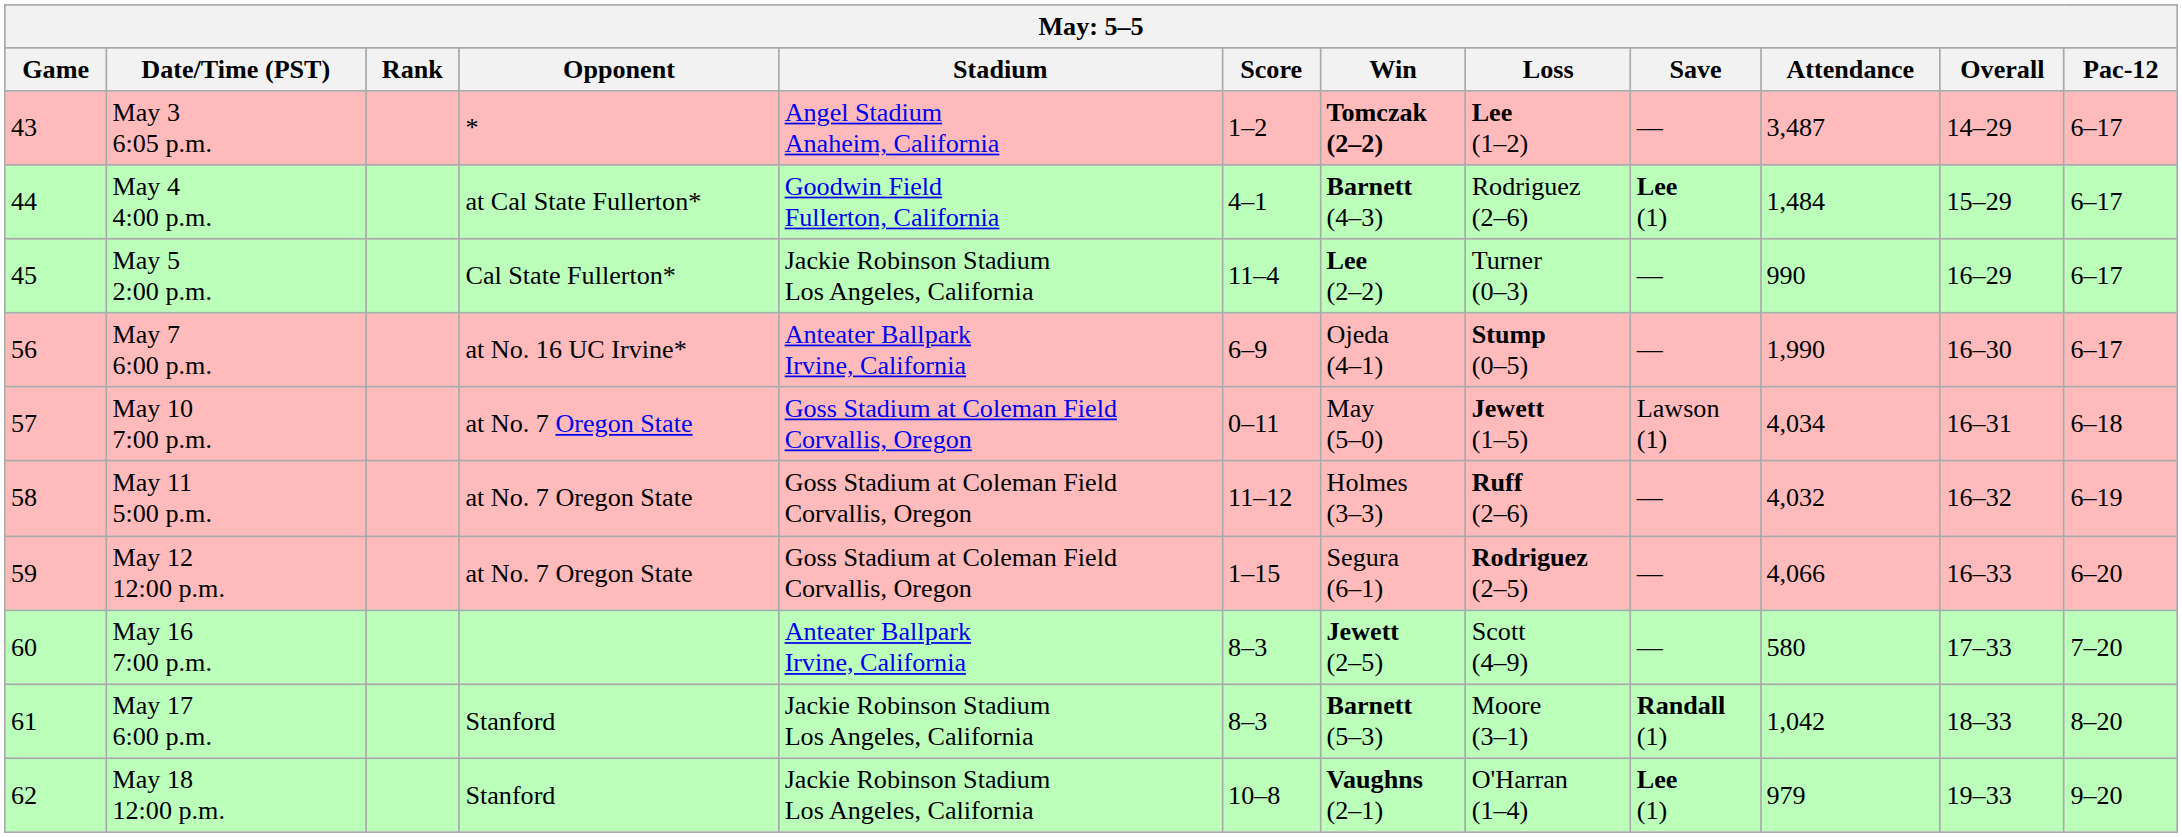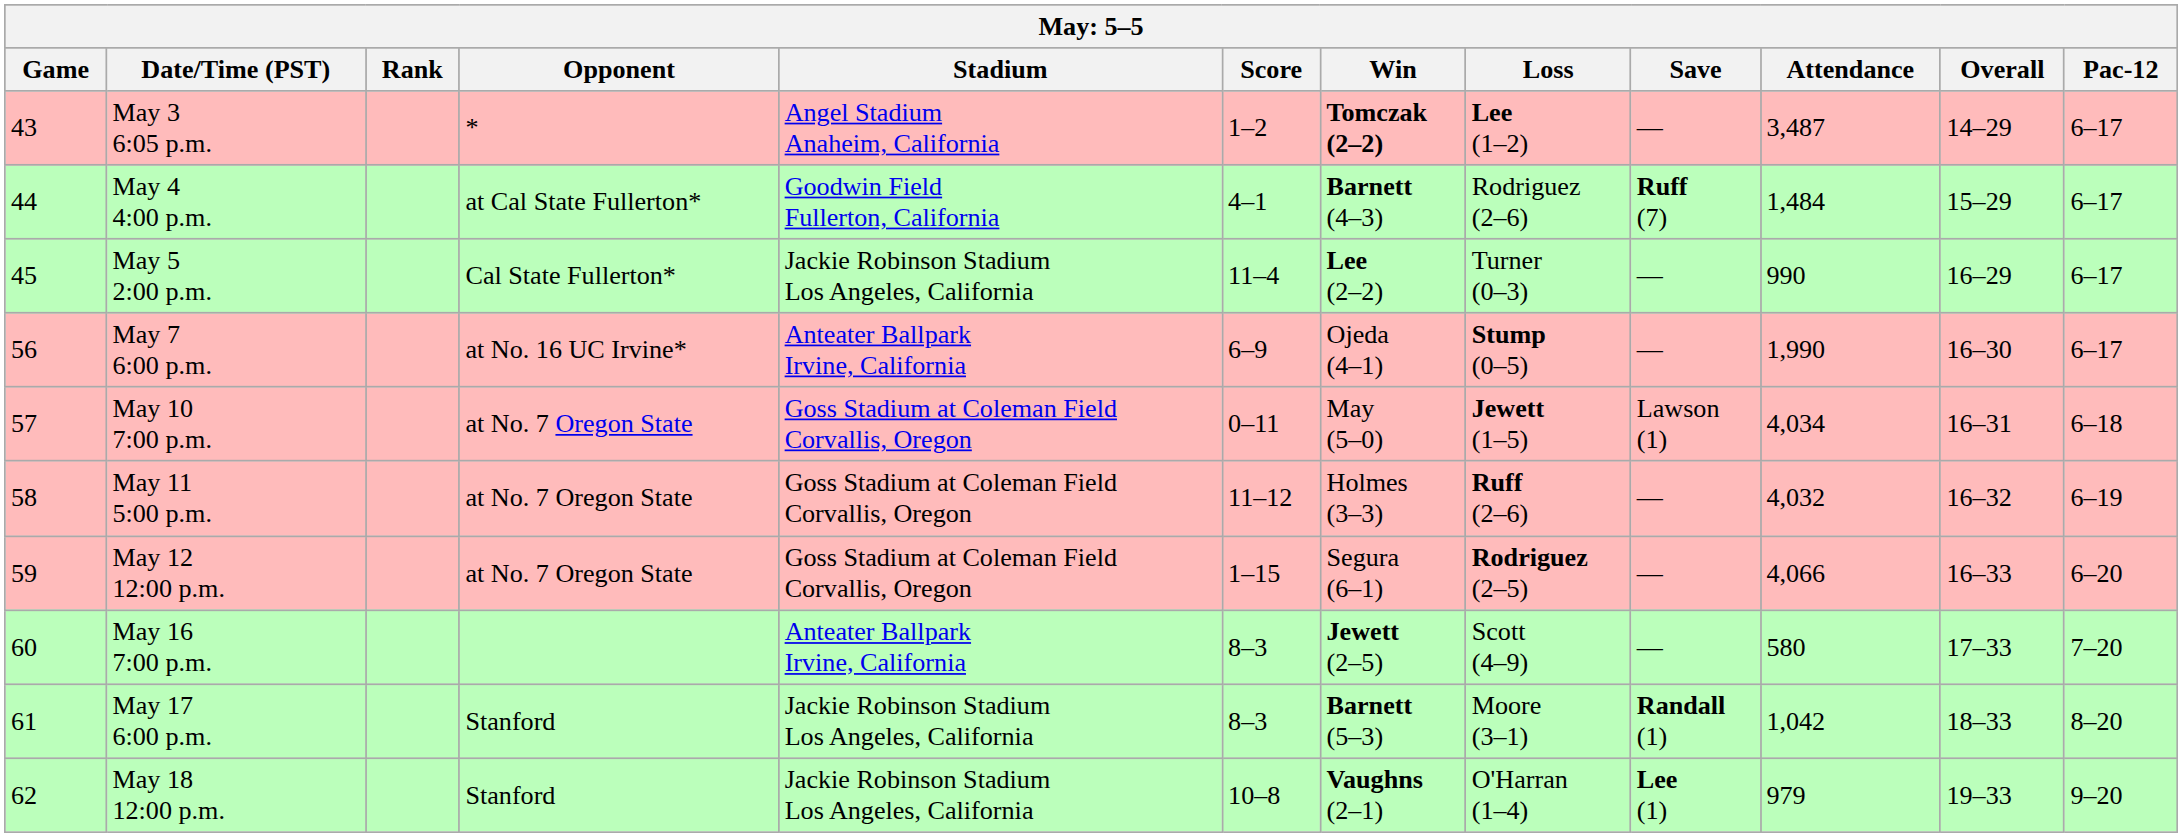(1657, 201) Lee (1) -> (1662, 201) Ruff (7)
